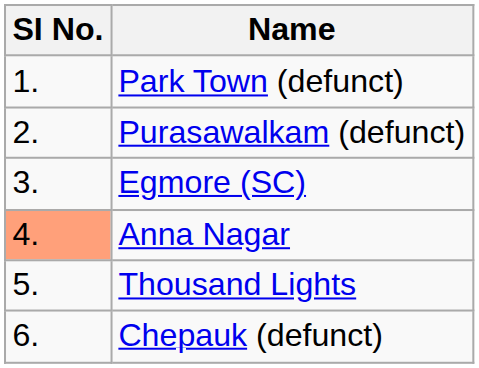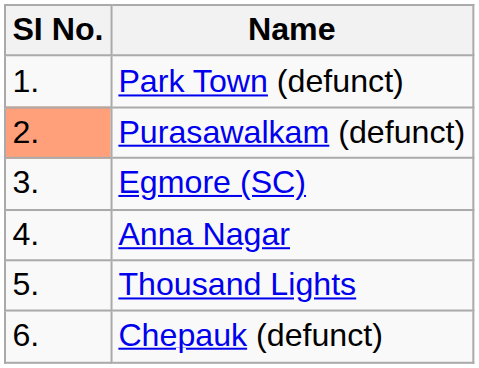(26, 132) no background -> (26, 132) lightsalmon background
(26, 234) lightsalmon background -> (26, 234) no background
